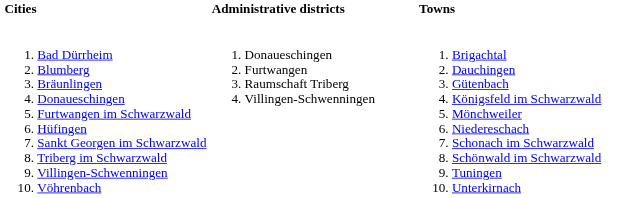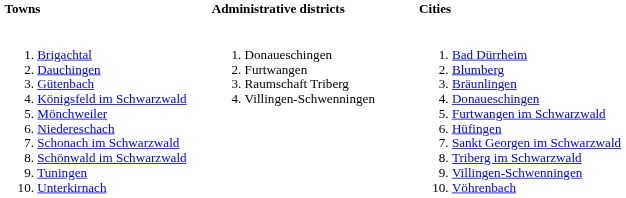columns swapped: (20, 8) <-> (437, 8)
